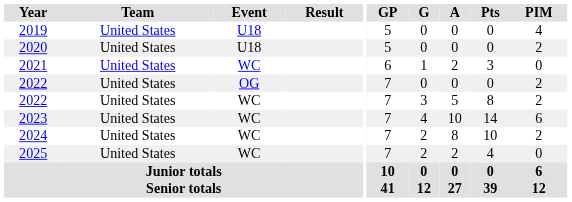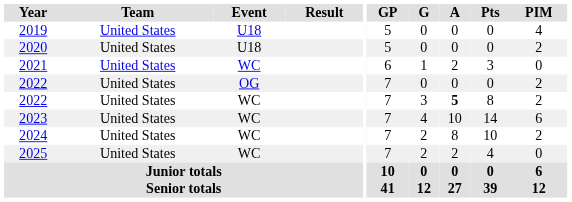(455, 100) normal -> (455, 100) bold
